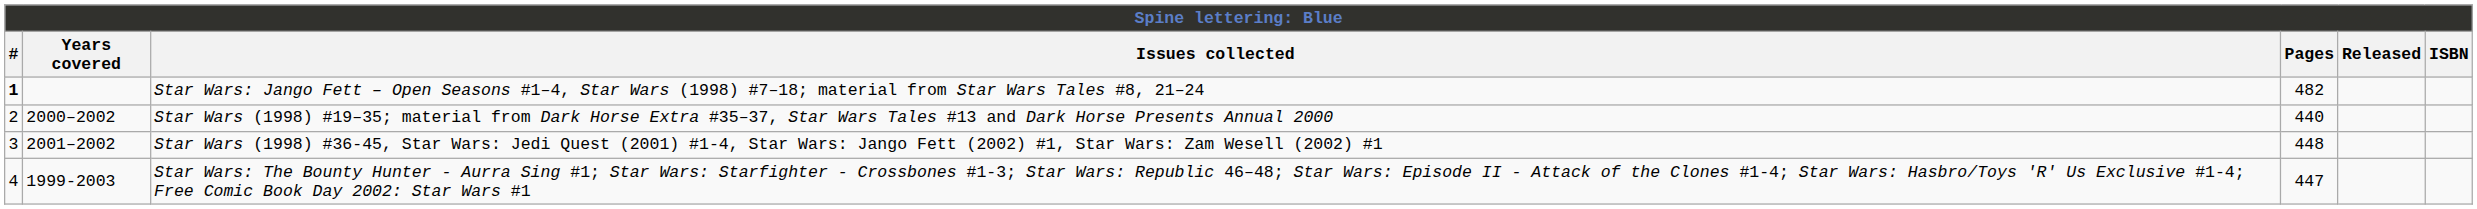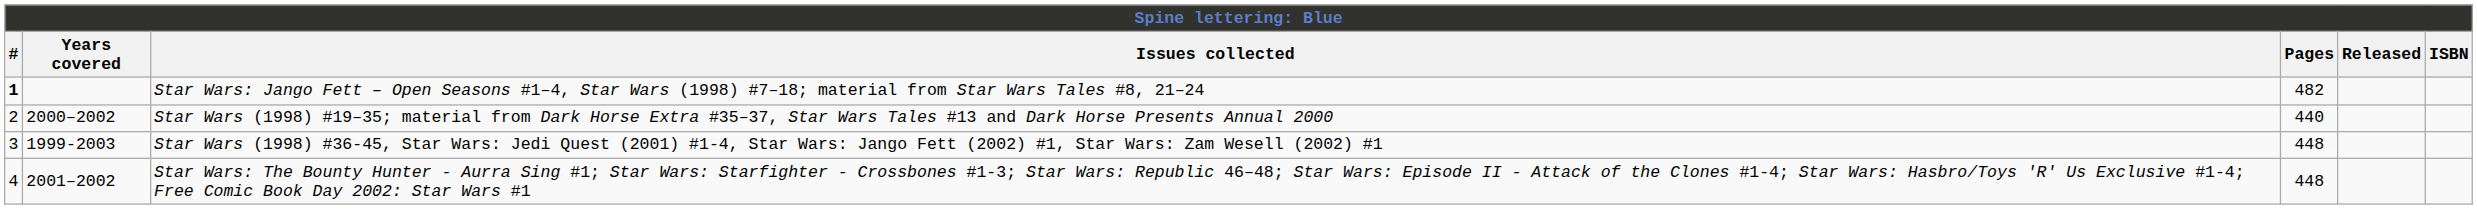(71, 145) 2001–2002 -> (71, 145) 1999-2003
(71, 181) 1999-2003 -> (71, 181) 2001–2002
(2309, 181) 447 -> (2309, 181) 448
